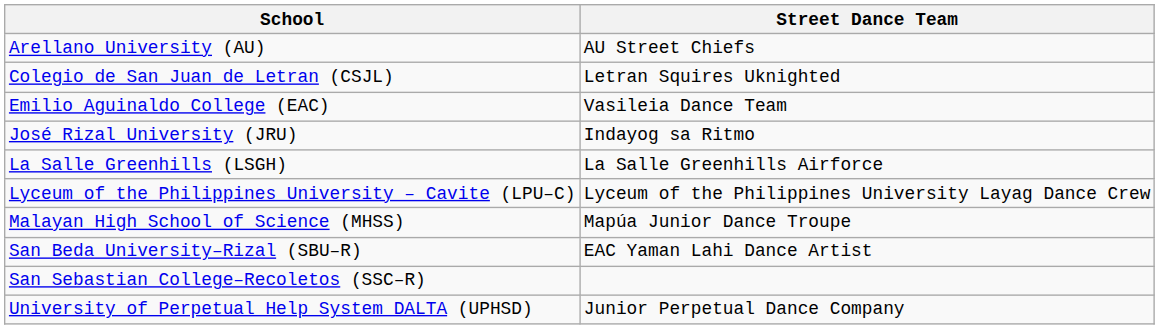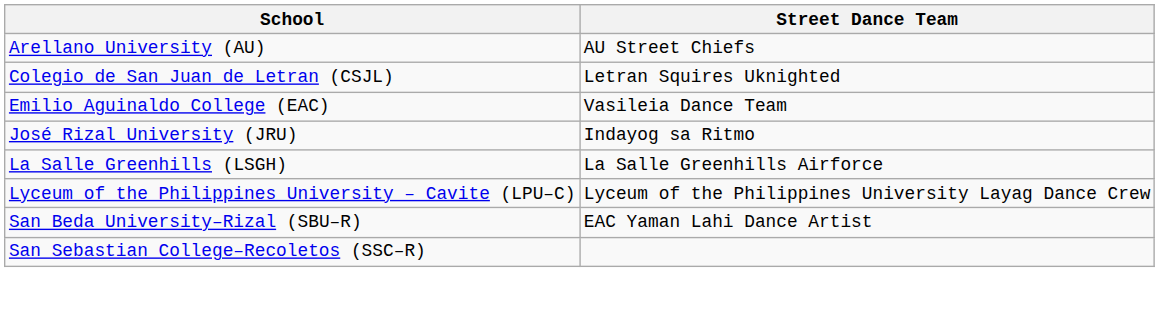- row: (207, 222)
- row: (271, 309)
